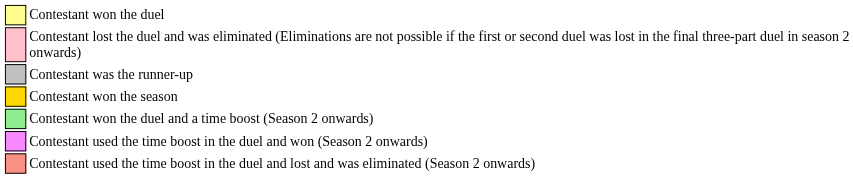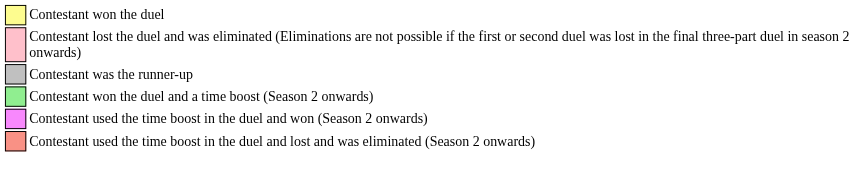- row: (103, 96)
